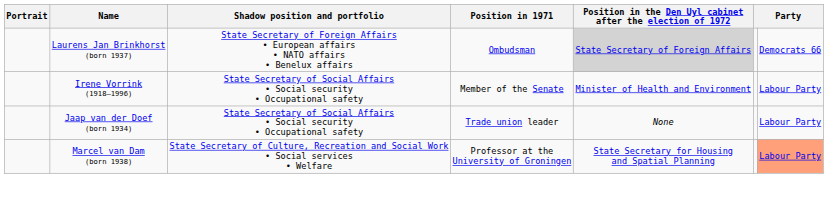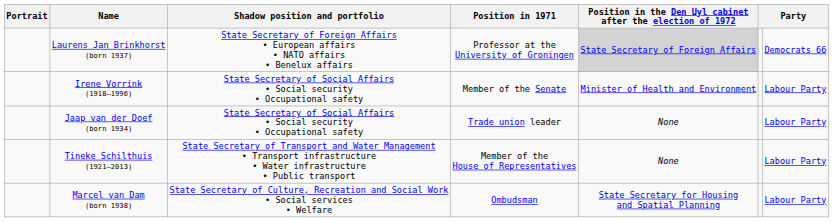(512, 50) Ombudsman -> (515, 50) Professor at the University of Groningen
+ row: (109, 161)
(512, 156) Professor at the University of Groningen -> (515, 200) Ombudsman
(790, 156) lightsalmon background -> (795, 200) no background
